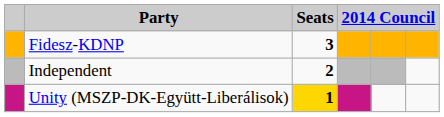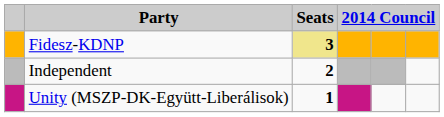(330, 44) no background -> (330, 44) khaki background
(330, 97) gold background -> (330, 97) no background
